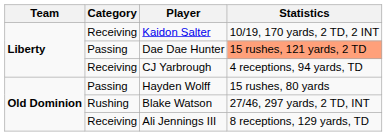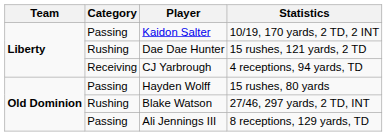(112, 31) Receiving -> (107, 31) Passing
(107, 49) Passing -> (108, 49) Rushing
(298, 49) lightsalmon background -> (298, 49) no background
(112, 121) Receiving -> (107, 121) Passing
